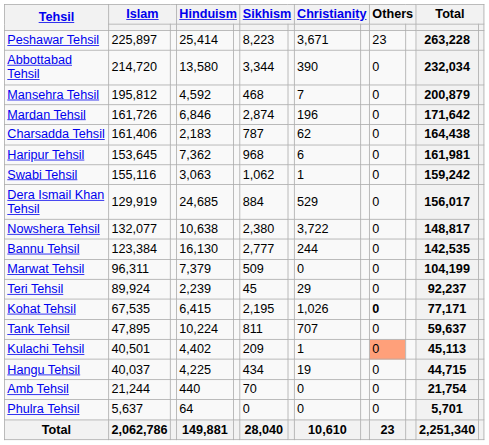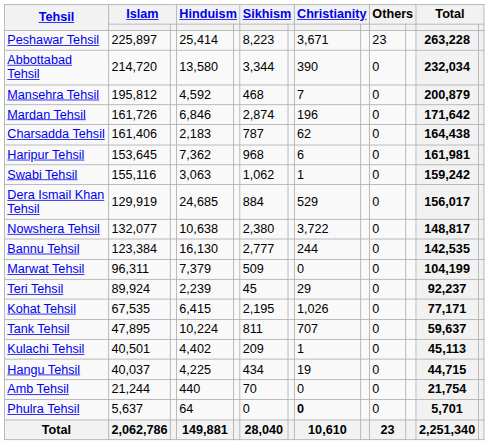(376, 309) bold -> (376, 309) normal
(376, 349) lightsalmon background -> (376, 349) no background
(301, 409) normal -> (301, 409) bold
